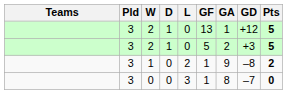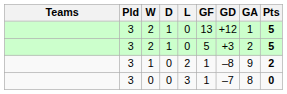columns swapped: (227, 13) <-> (249, 13)
